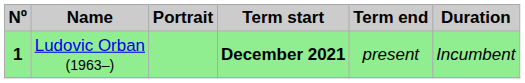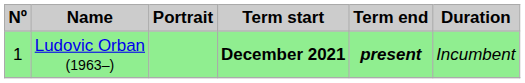(18, 54) bold -> (18, 54) normal
(391, 54) normal -> (391, 54) bold
